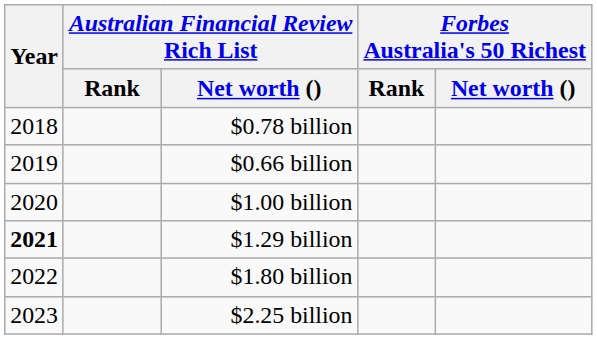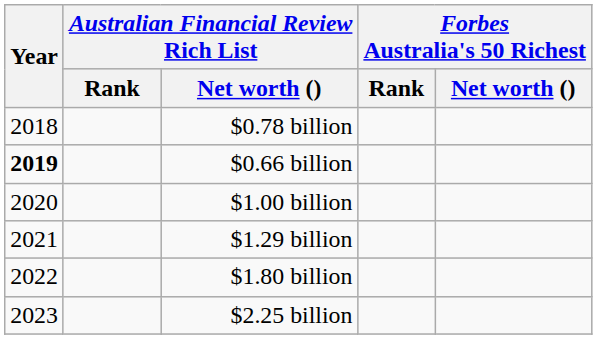(34, 163) normal -> (34, 163) bold
(34, 239) bold -> (34, 239) normal
